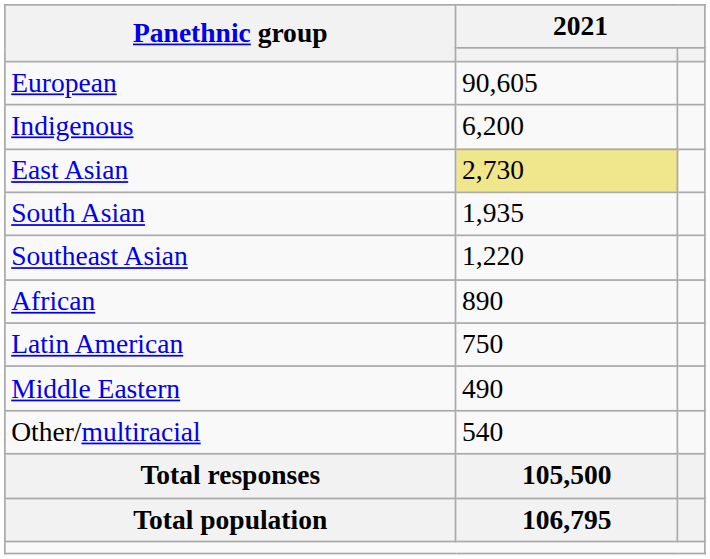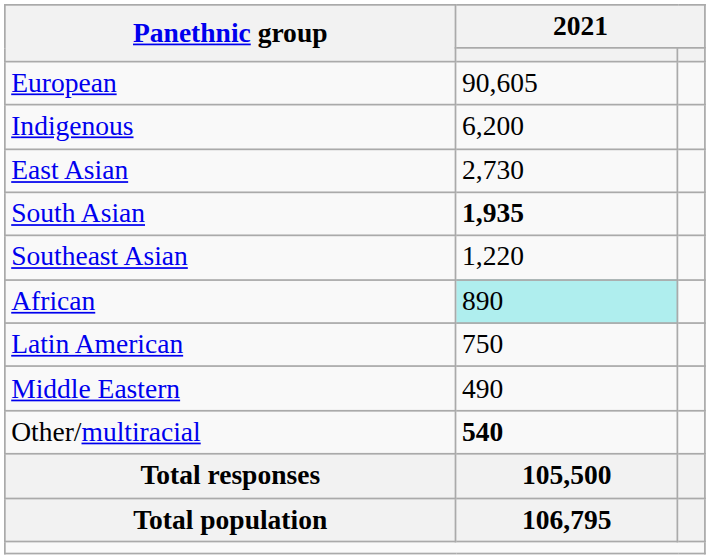(493, 169) khaki background -> (493, 169) no background
(493, 213) normal -> (493, 213) bold
(483, 300) no background -> (483, 300) paleturquoise background
(483, 431) normal -> (483, 431) bold
